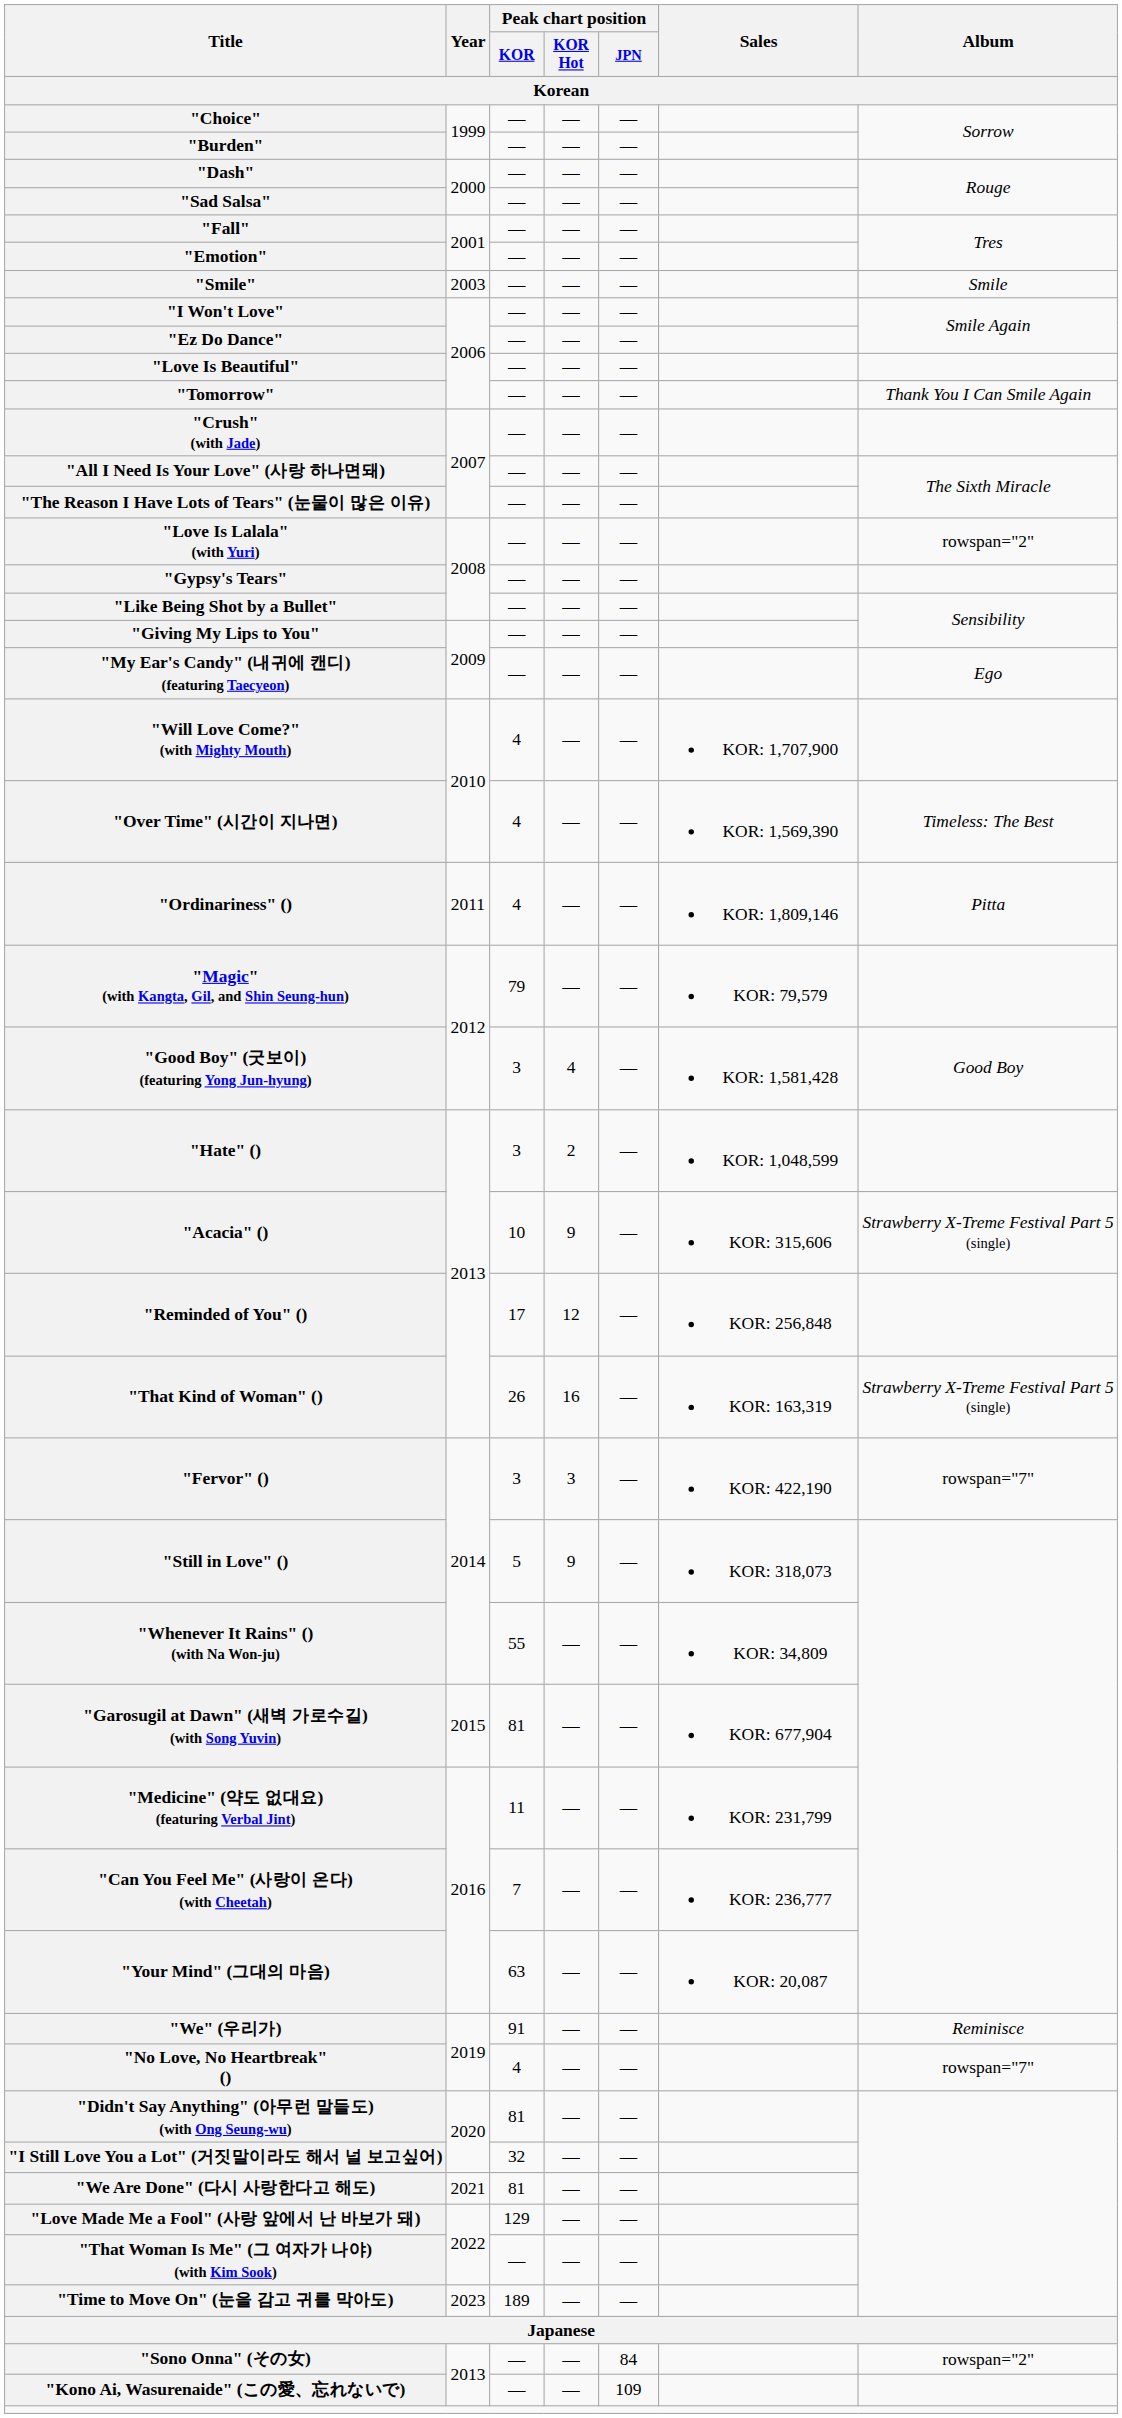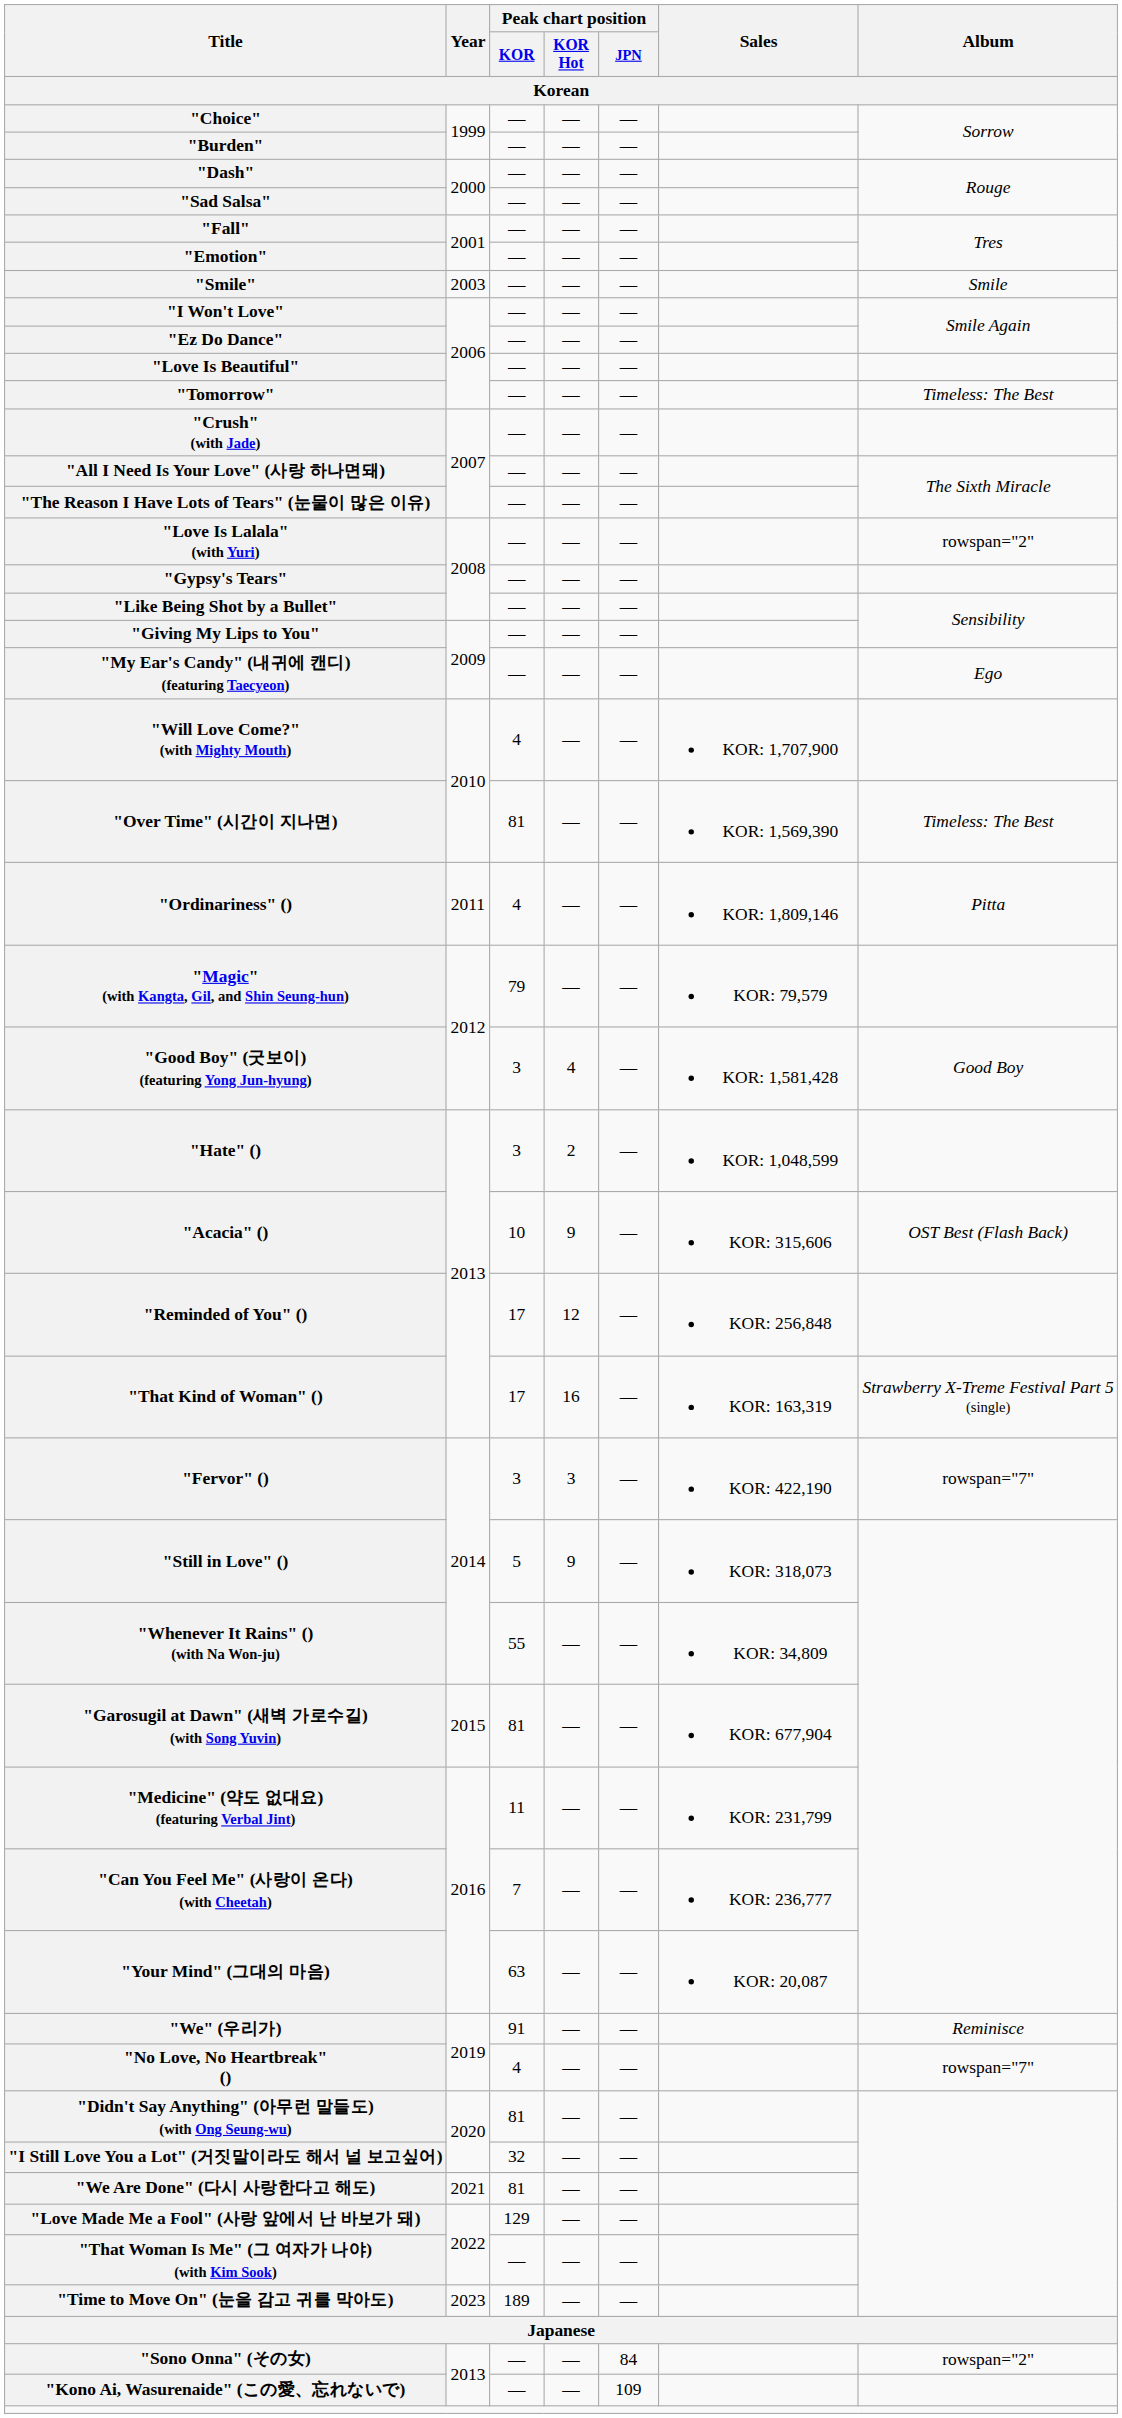(988, 394) Thank You I Can Smile Again -> (988, 394) Timeless: The Best
(517, 821) 4 -> (517, 821) 81
(988, 1232) Strawberry X-Treme Festival Part 5 (single) -> (988, 1232) OST Best (Flash Back)
(517, 1396) 26 -> (517, 1396) 17
